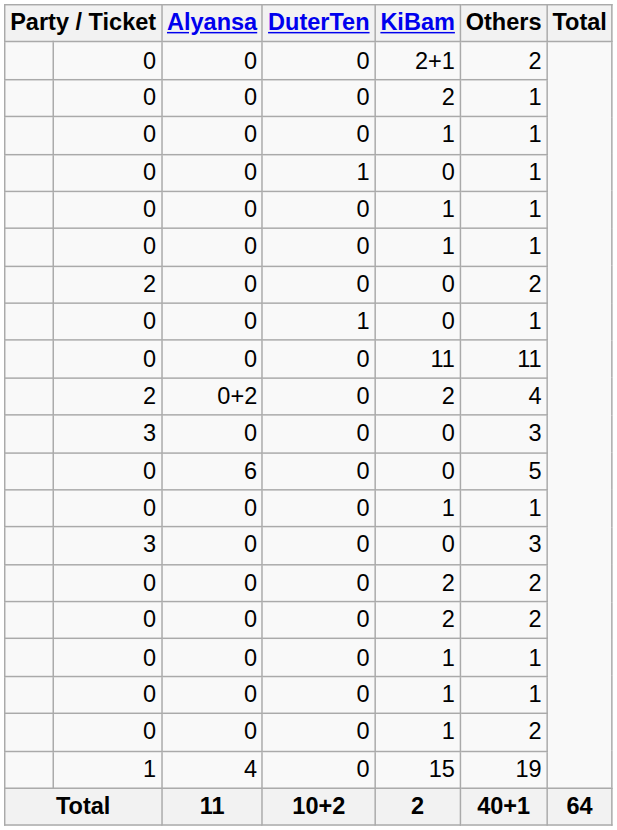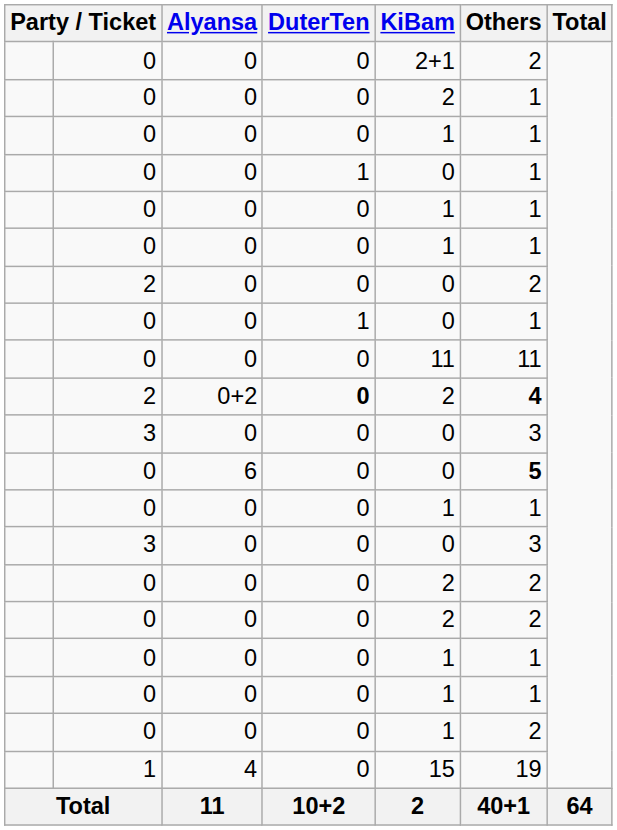(363, 396) normal -> (363, 396) bold
(535, 396) normal -> (535, 396) bold
(535, 470) normal -> (535, 470) bold
